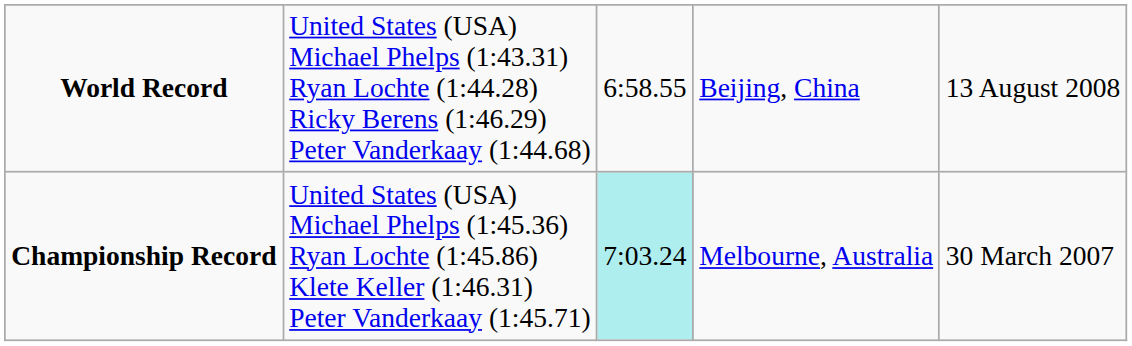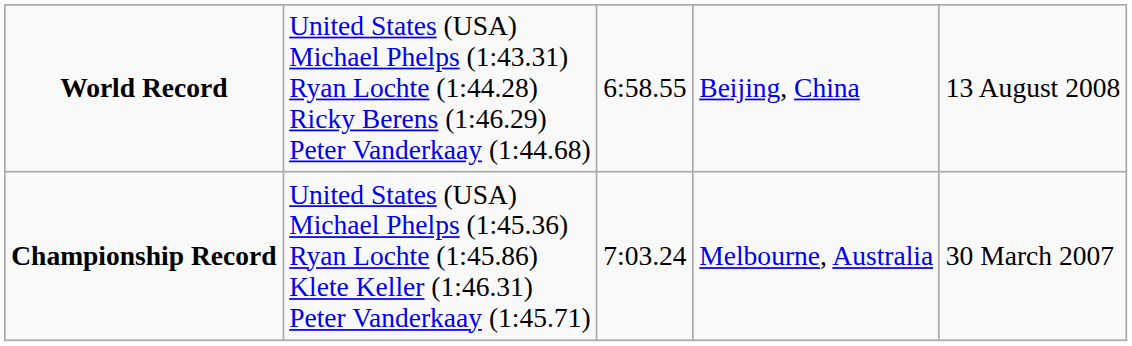(645, 255) paleturquoise background -> (645, 255) no background
